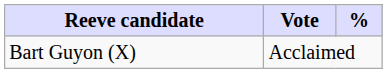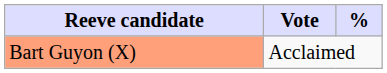(73, 52) no background -> (73, 52) lightsalmon background
